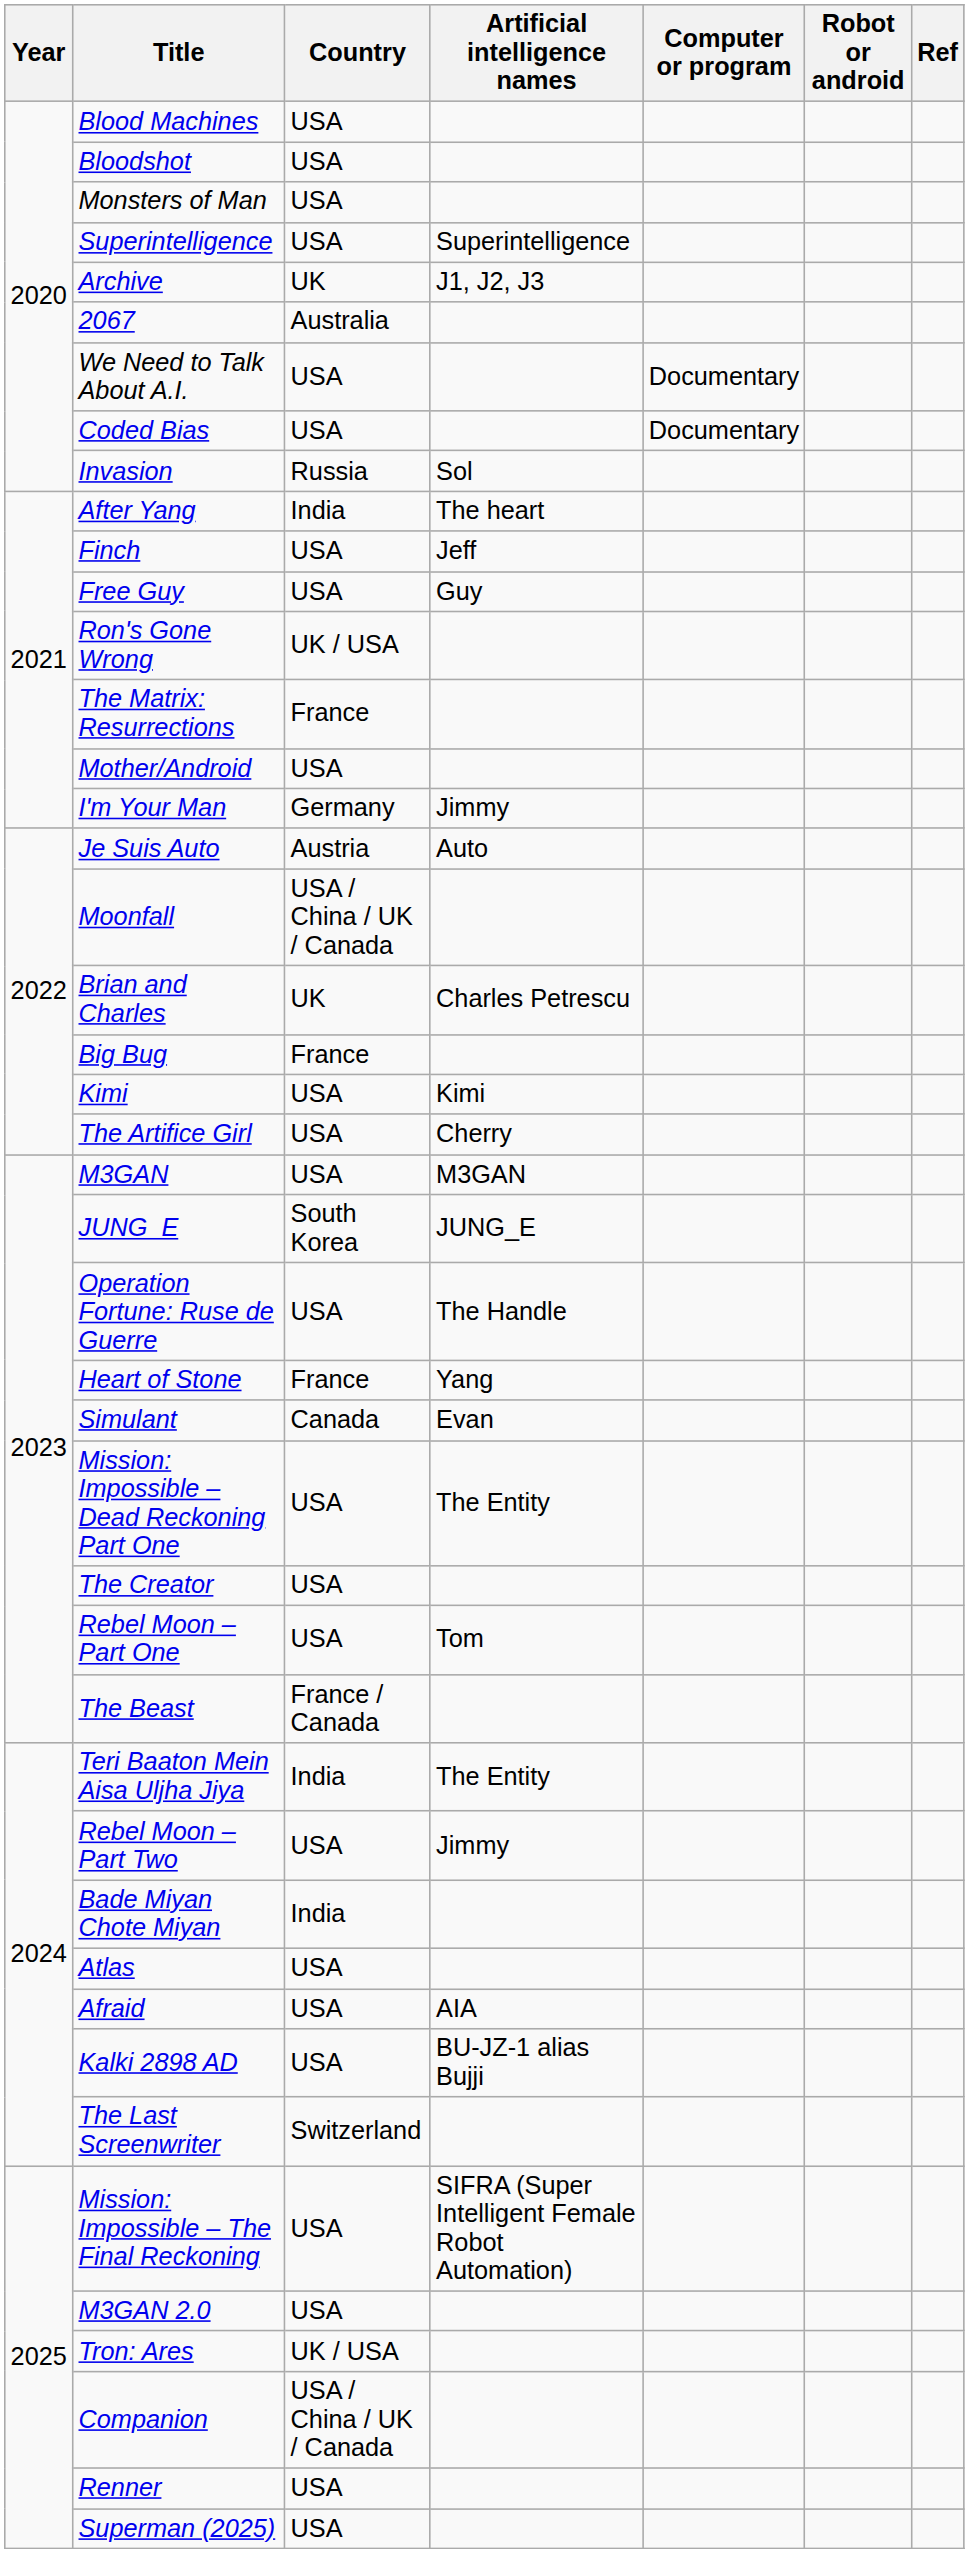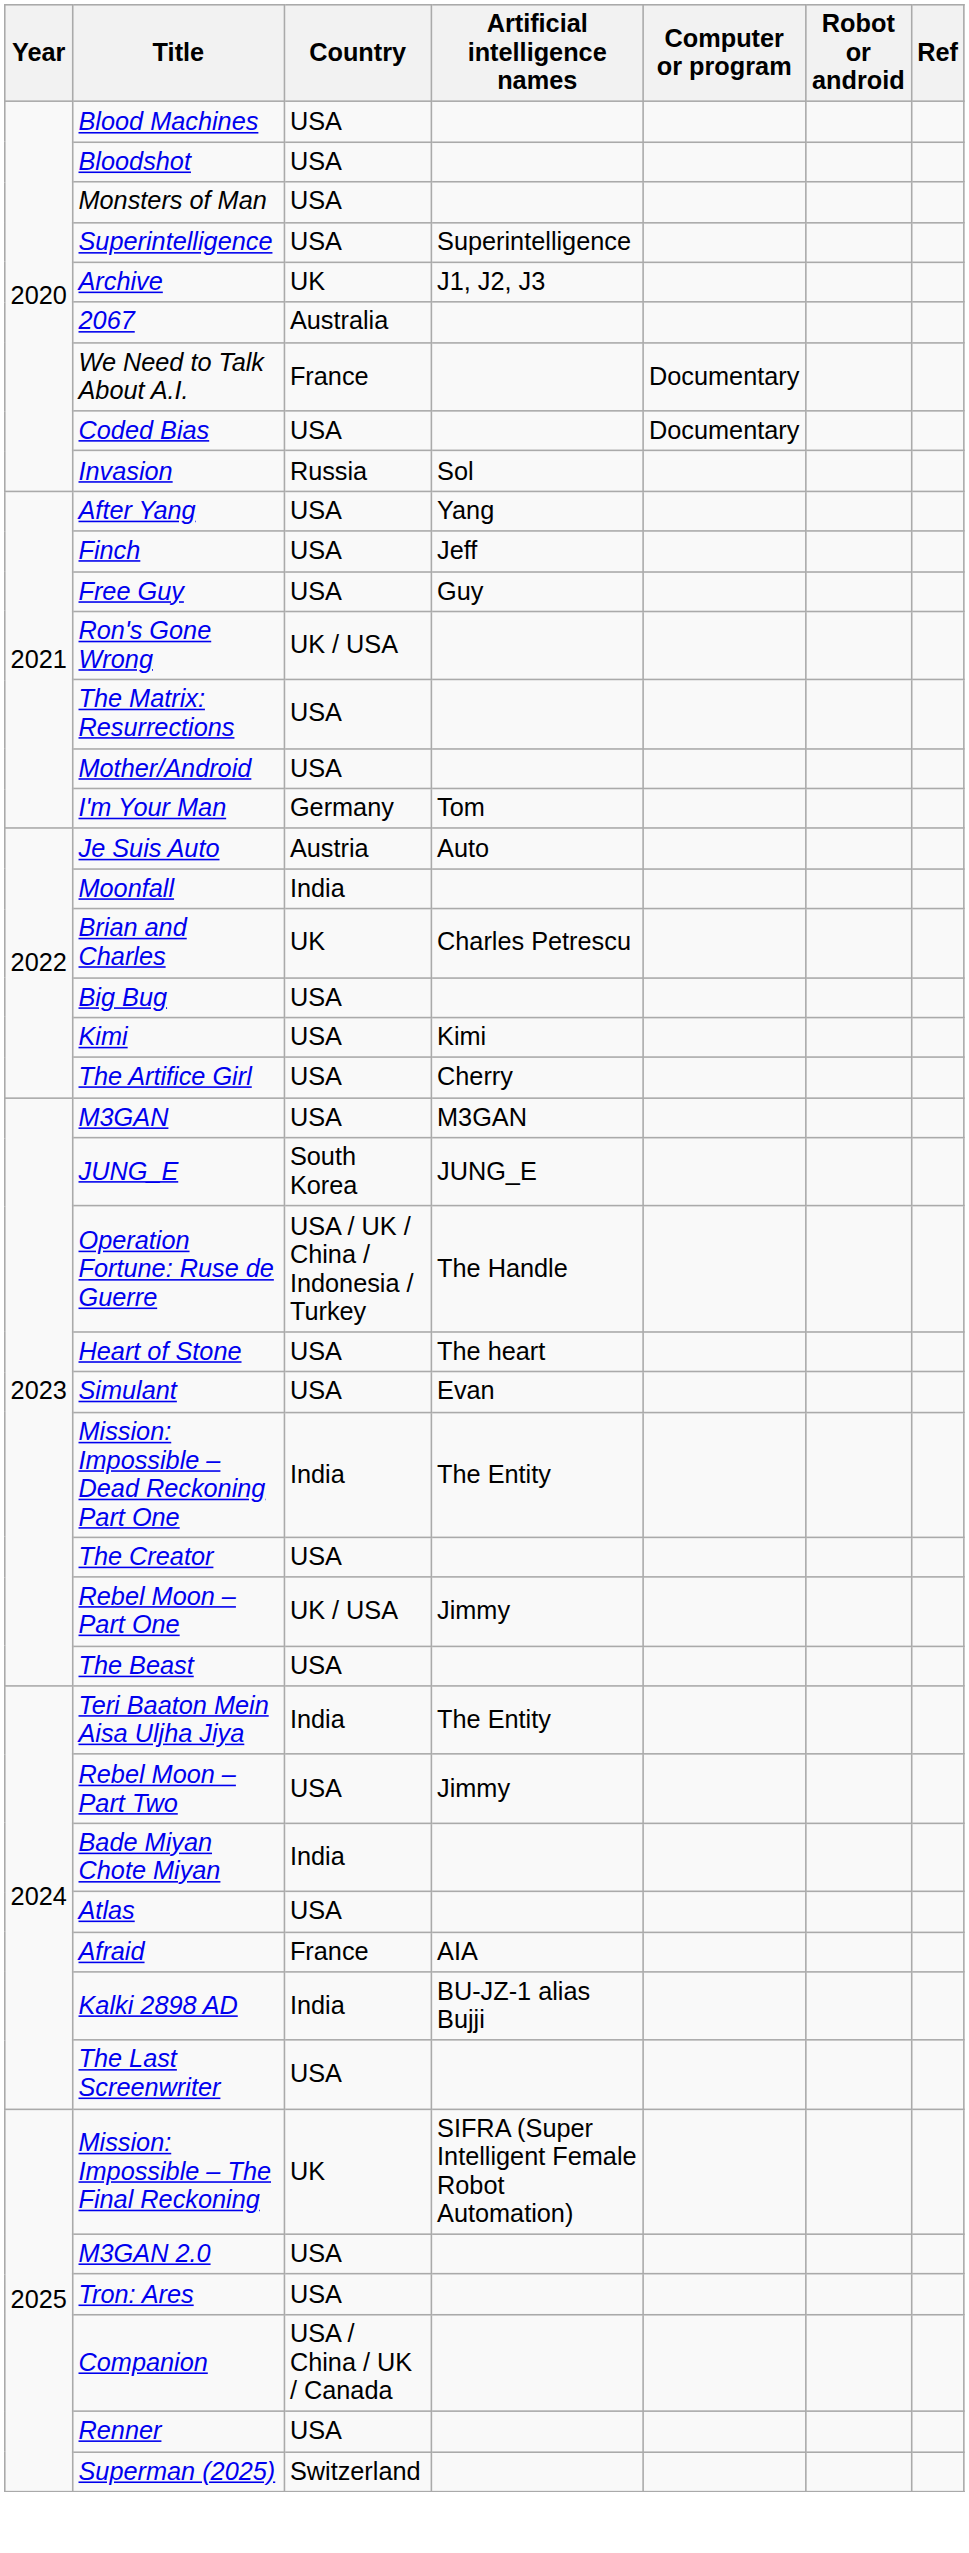(317, 376) USA -> (329, 376) France
(318, 510) India -> (316, 510) USA
(490, 510) The heart -> (466, 510) Yang
(330, 713) France -> (316, 713) USA
(473, 808) Jimmy -> (461, 808) Tom
(352, 916) USA / China / UK / Canada -> (317, 888) India
(330, 1053) France -> (316, 997) USA
(317, 1311) USA -> (352, 1268) USA / UK / China / Indonesia / Turkey
(330, 1379) France -> (316, 1351) USA
(465, 1379) Yang -> (491, 1351) The heart
(335, 1419) Canada -> (316, 1391) USA
(317, 1502) USA -> (317, 1474) India
(317, 1639) USA -> (344, 1611) UK / USA
(460, 1639) Tom -> (474, 1611) Jimmy
(337, 1708) France / Canada -> (316, 1665) USA
(317, 2008) USA -> (329, 1951) France
(317, 2062) USA -> (317, 2005) India
(356, 2131) Switzerland -> (316, 2074) USA
(317, 2228) USA -> (307, 2171) UK
(345, 2350) UK / USA -> (316, 2294) USA
(317, 2528) USA -> (355, 2471) Switzerland
